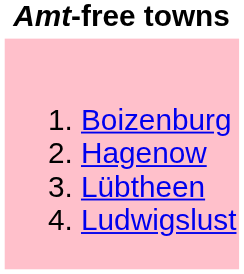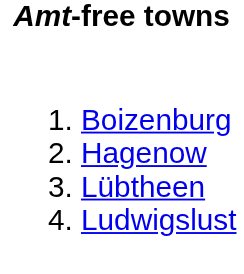(122, 171) pink background -> (122, 171) no background
